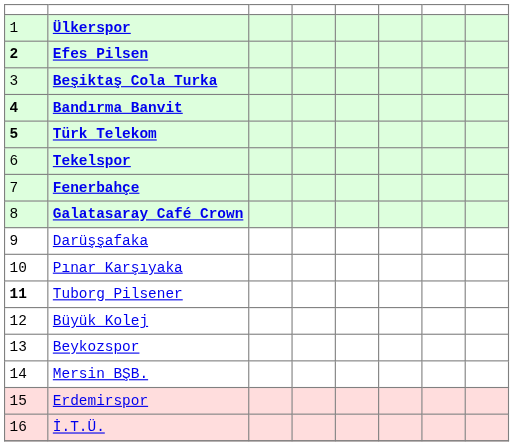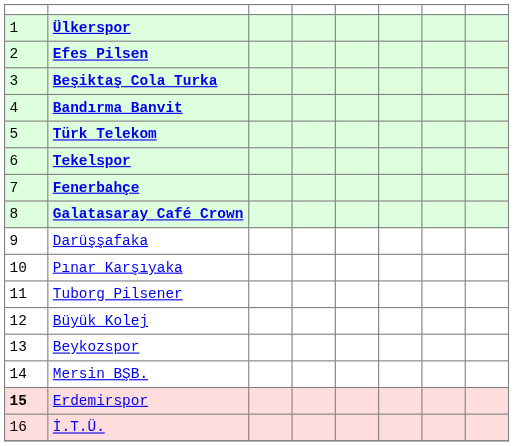(14, 55) bold -> (14, 55) normal
(14, 108) bold -> (14, 108) normal
(14, 134) bold -> (14, 134) normal
(18, 294) bold -> (18, 294) normal
(18, 401) normal -> (18, 401) bold
